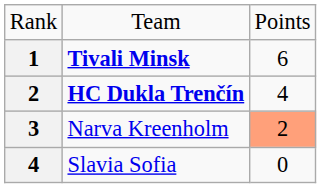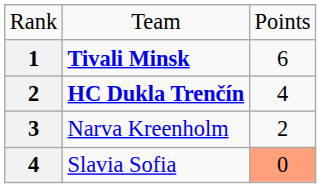(283, 128) lightsalmon background -> (283, 128) no background
(283, 164) no background -> (283, 164) lightsalmon background
